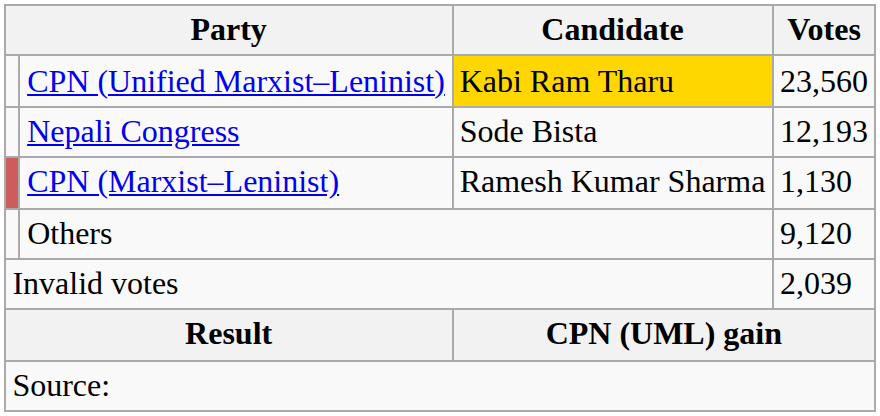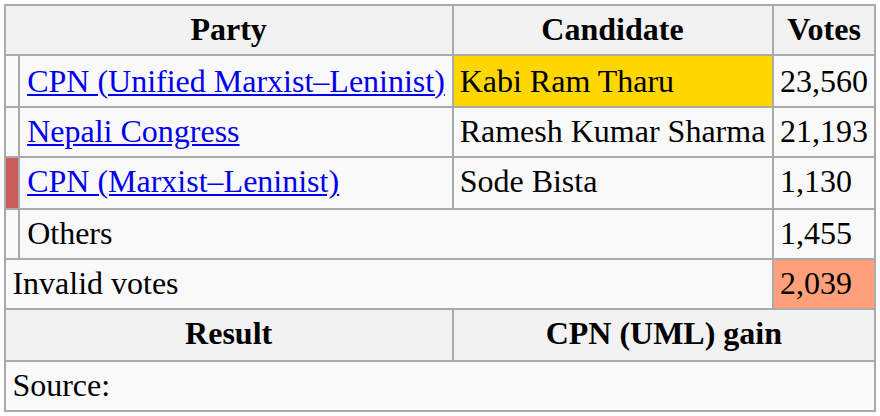(529, 131) Sode Bista -> (612, 131) Ramesh Kumar Sharma
(824, 131) 12,193 -> (824, 131) 21,193
(612, 182) Ramesh Kumar Sharma -> (529, 182) Sode Bista
(816, 232) 9,120 -> (816, 232) 1,455
(816, 283) no background -> (816, 283) lightsalmon background
